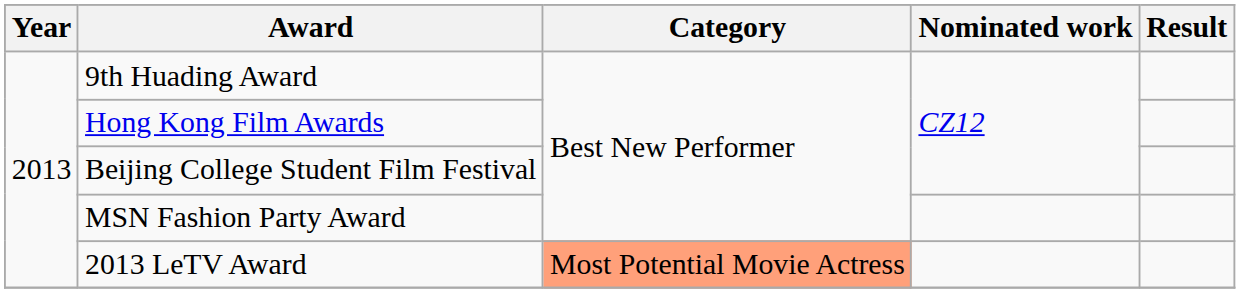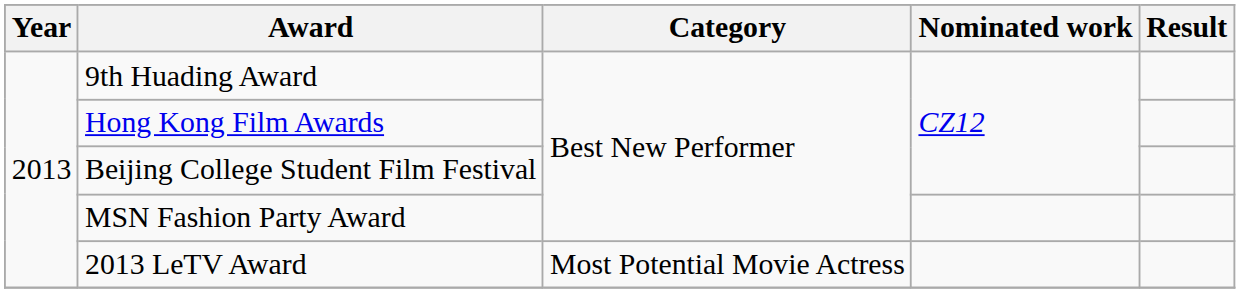(727, 264) lightsalmon background -> (727, 264) no background
